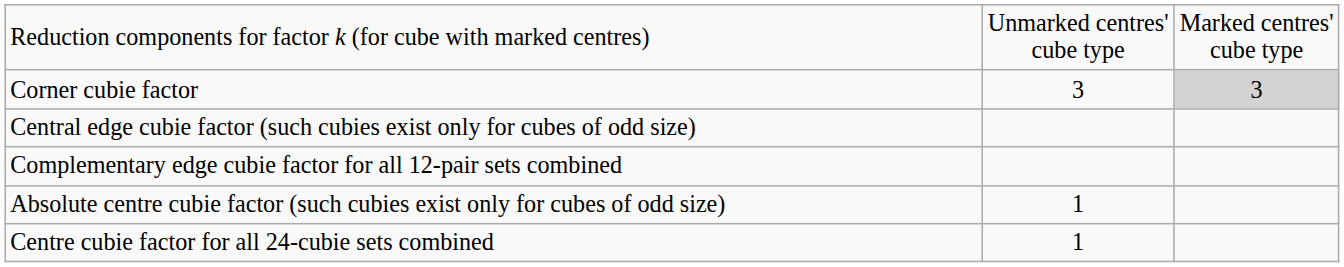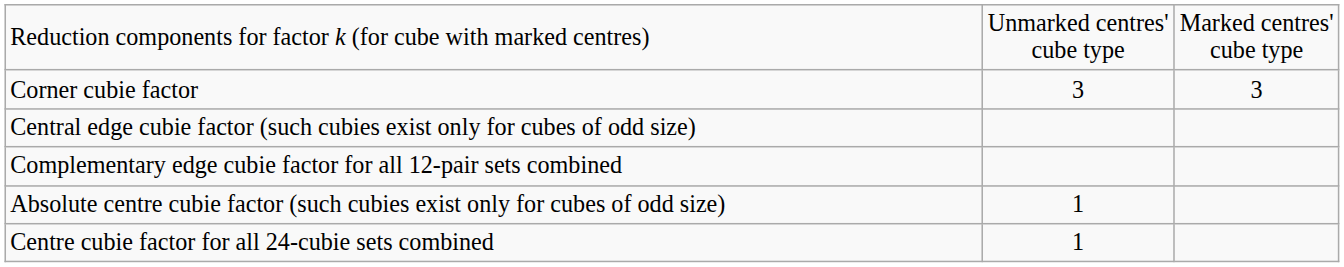(1257, 89) lightgrey background -> (1257, 89) no background
